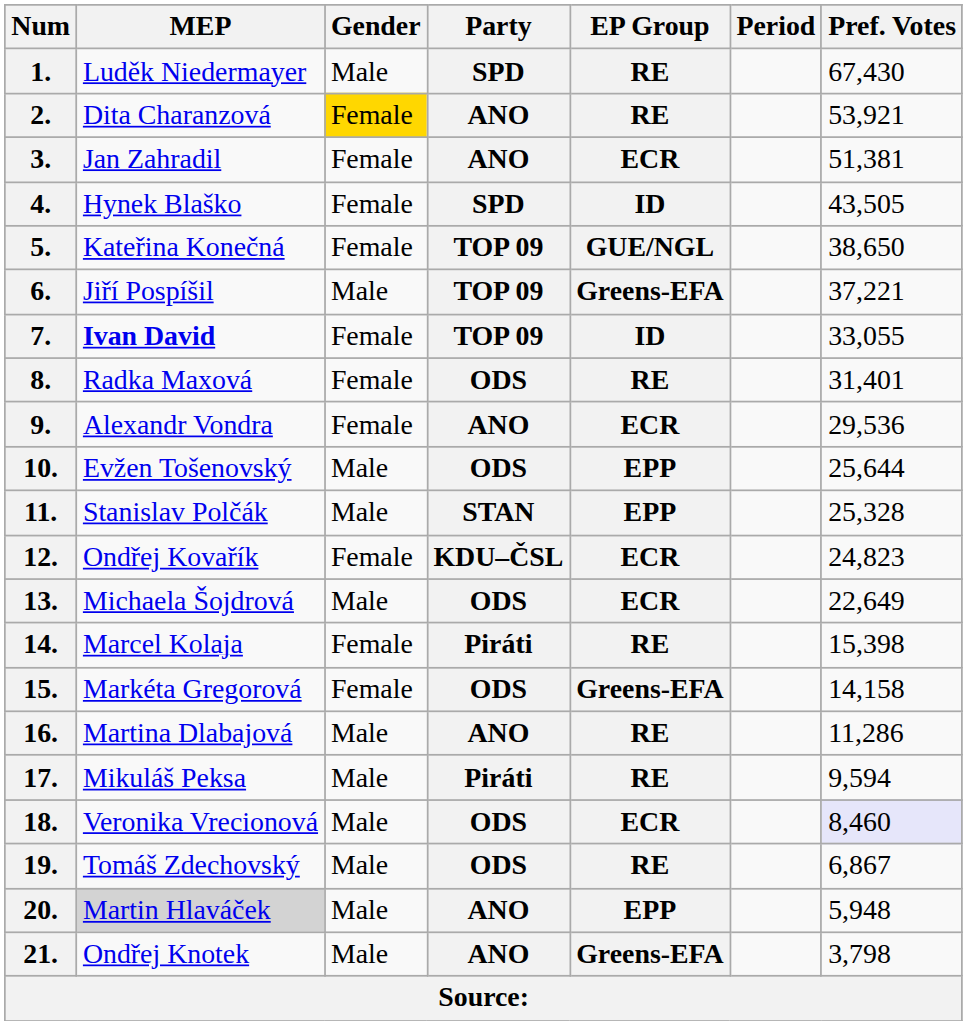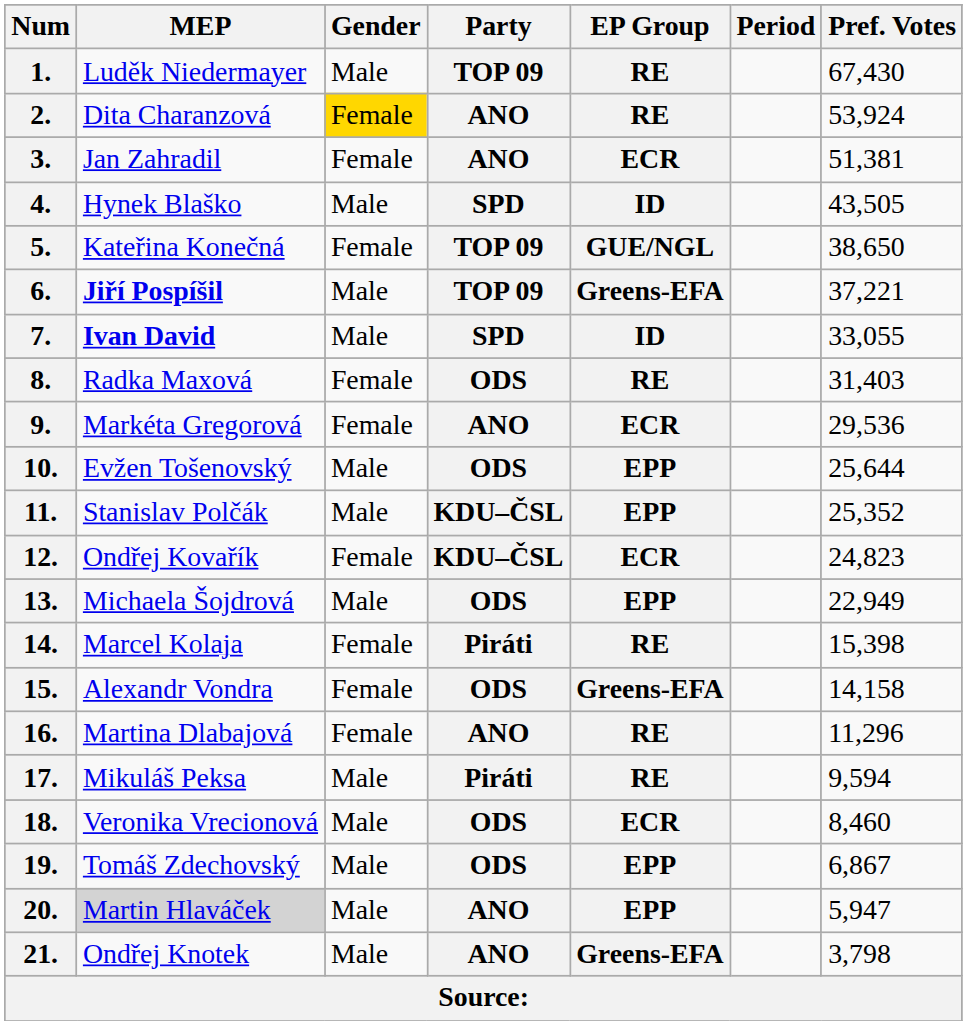(498, 70) SPD -> (498, 70) TOP 09
(866, 114) 53,921 -> (866, 114) 53,924
(372, 203) Female -> (359, 203) Male
(148, 291) normal -> (153, 291) bold
(372, 335) Female -> (359, 335) Male
(498, 335) TOP 09 -> (498, 335) SPD
(866, 379) 31,401 -> (866, 379) 31,403
(178, 423) Alexandr Vondra -> (192, 423) Markéta Gregorová
(498, 512) STAN -> (498, 512) KDU–ČSL
(866, 512) 25,328 -> (866, 512) 25,352
(650, 600) ECR -> (650, 600) EPP
(866, 600) 22,649 -> (866, 600) 22,949
(192, 688) Markéta Gregorová -> (178, 688) Alexandr Vondra
(359, 733) Male -> (372, 733) Female
(866, 733) 11,286 -> (866, 733) 11,296
(859, 821) lavender background -> (859, 821) no background
(650, 865) RE -> (650, 865) EPP
(859, 909) 5,948 -> (859, 909) 5,947
